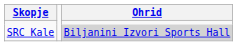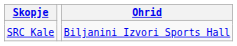(147, 32) lightgrey background -> (147, 32) no background
